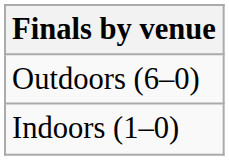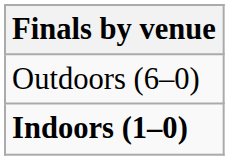(96, 128) normal -> (100, 128) bold
